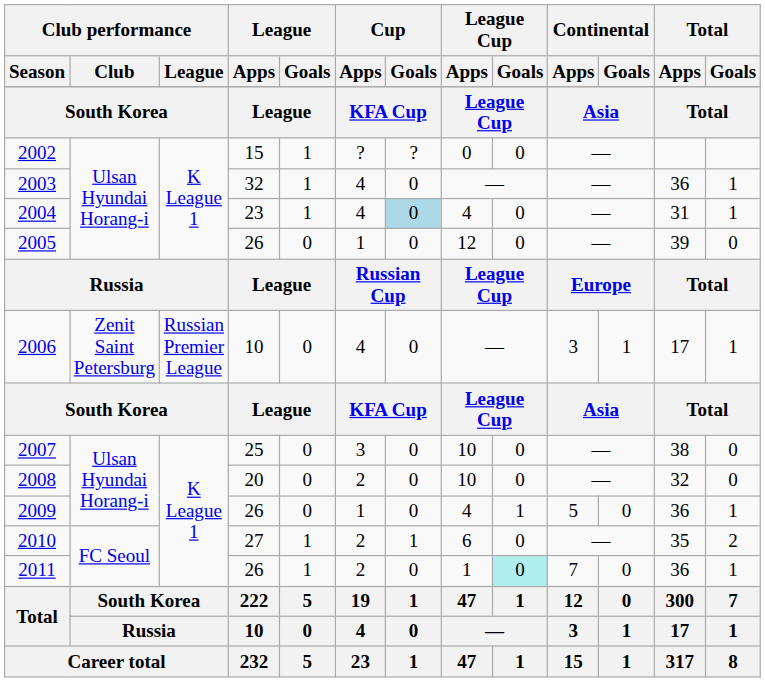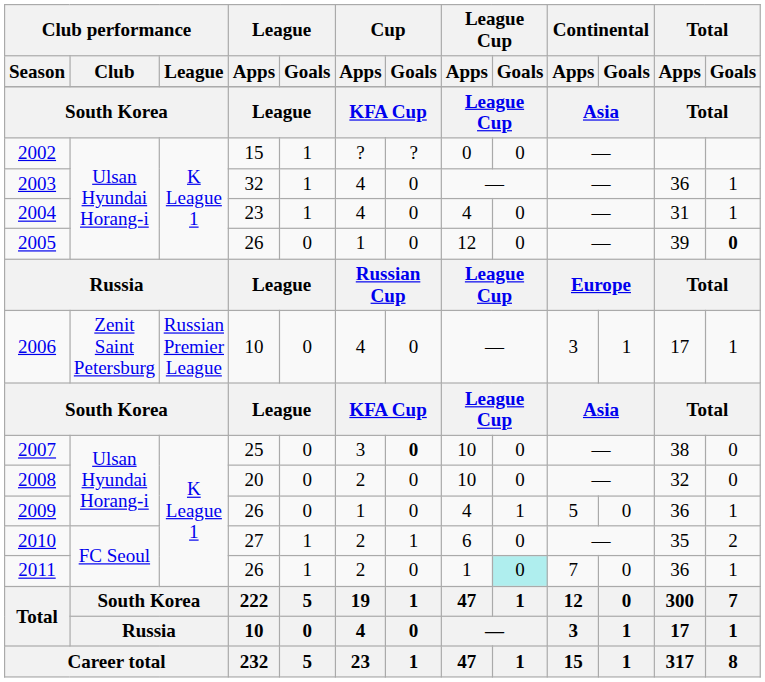(414, 213) lightblue background -> (414, 213) no background
(733, 243) normal -> (733, 243) bold
(414, 450) normal -> (414, 450) bold
